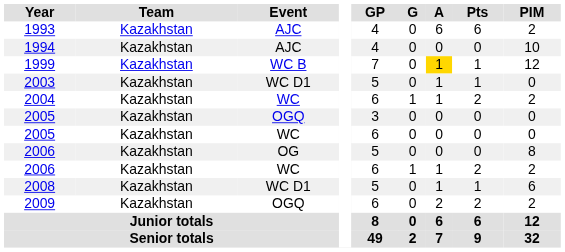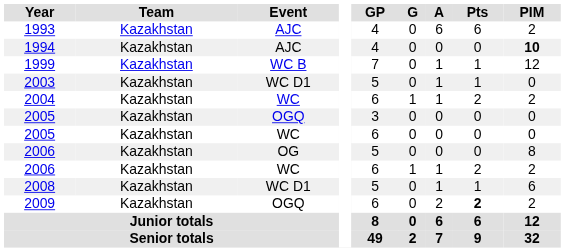(532, 47) normal -> (532, 47) bold
(439, 64) gold background -> (439, 64) no background
(478, 204) normal -> (478, 204) bold
